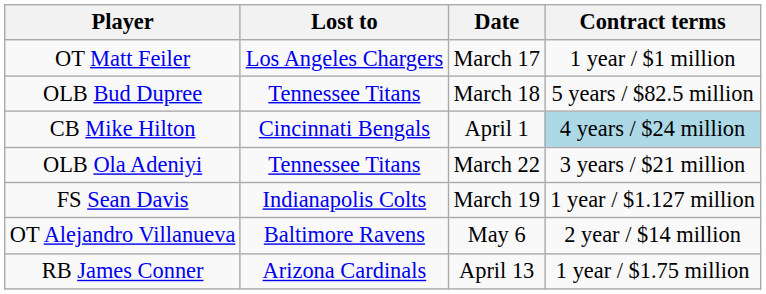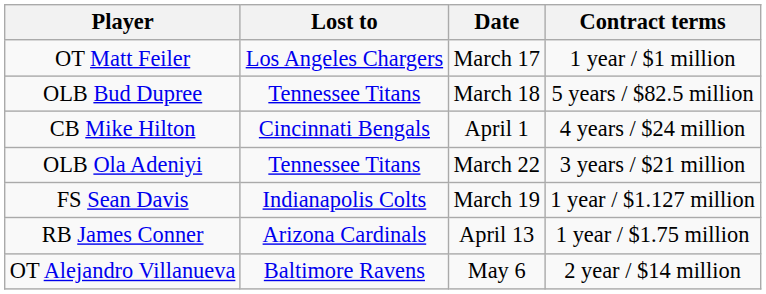(653, 128) lightblue background -> (653, 128) no background
rows swapped: (123, 270) <-> (123, 235)
